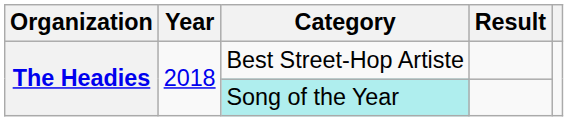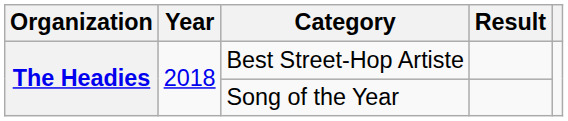(313, 97) paleturquoise background -> (313, 97) no background
